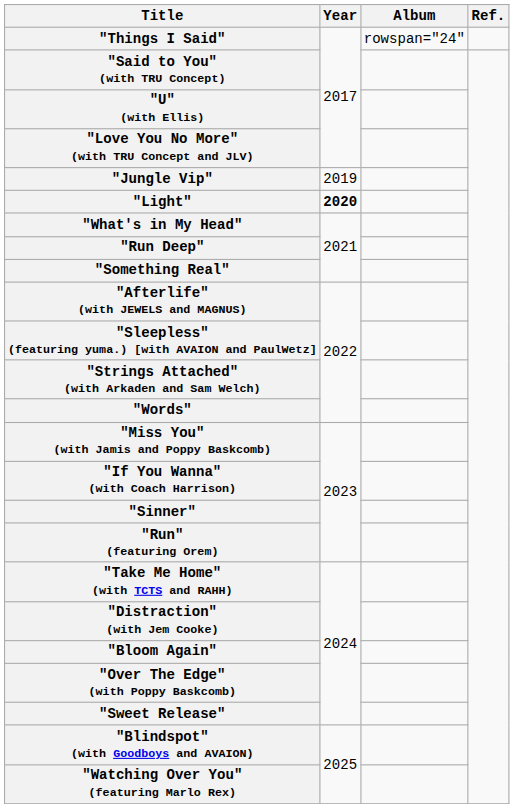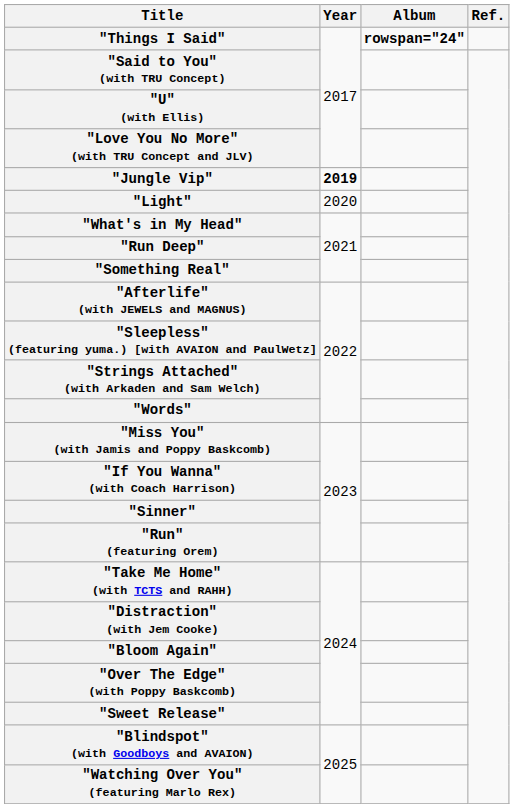(414, 39) normal -> (414, 39) bold
(340, 179) normal -> (340, 179) bold
(340, 202) bold -> (340, 202) normal
